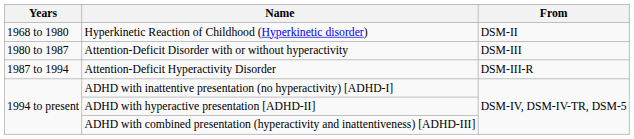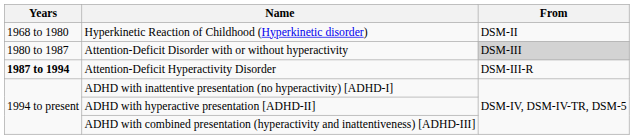(501, 50) no background -> (501, 50) lightgrey background
(38, 69) normal -> (38, 69) bold
